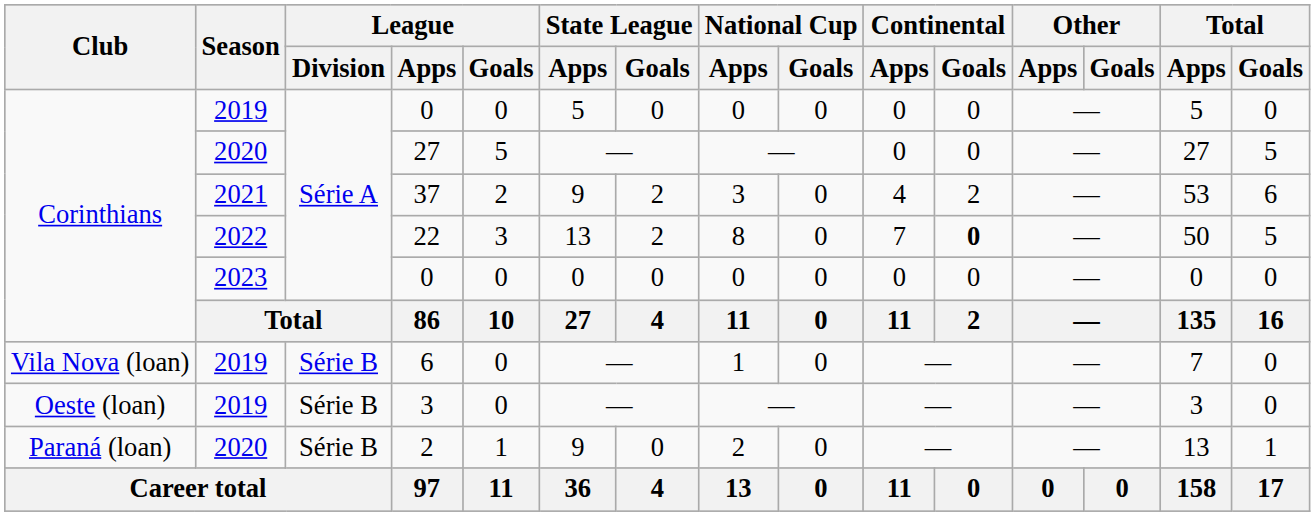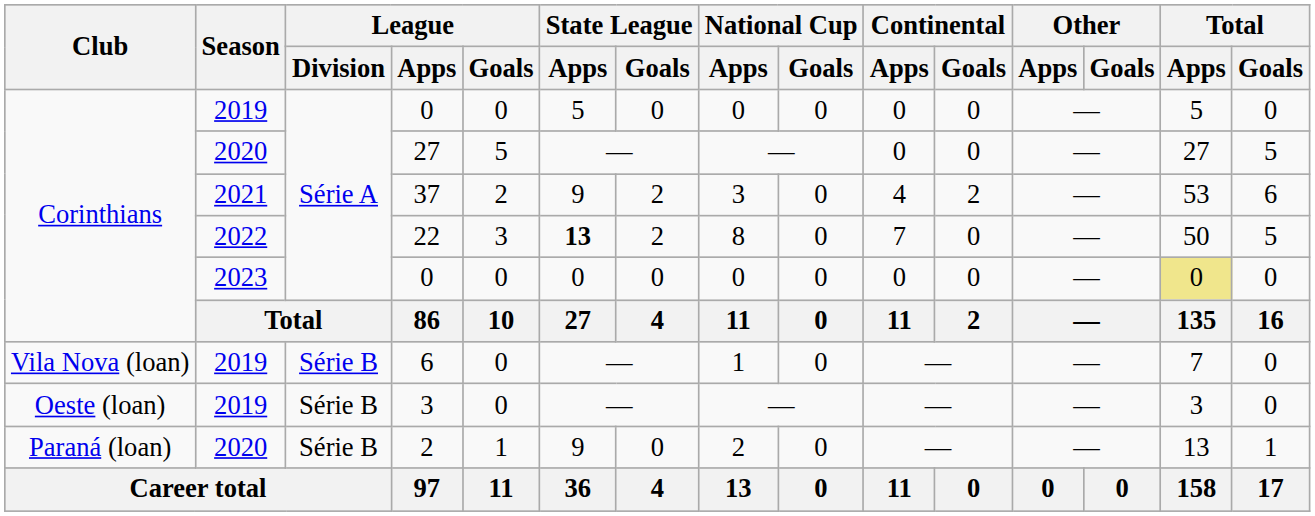(578, 236) normal -> (578, 236) bold
(974, 236) bold -> (974, 236) normal
(1196, 278) no background -> (1196, 278) khaki background
